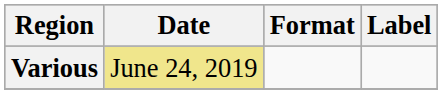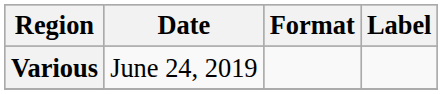(184, 67) khaki background -> (184, 67) no background
